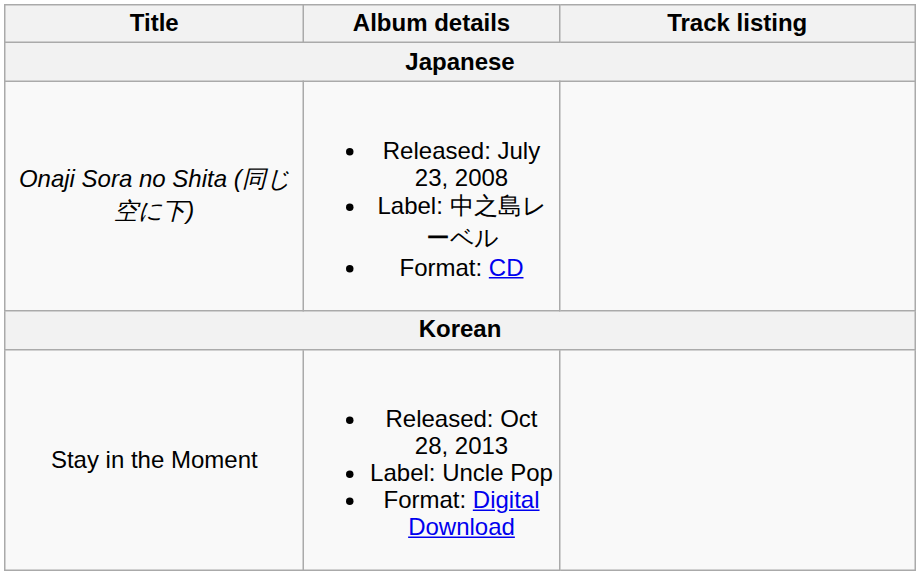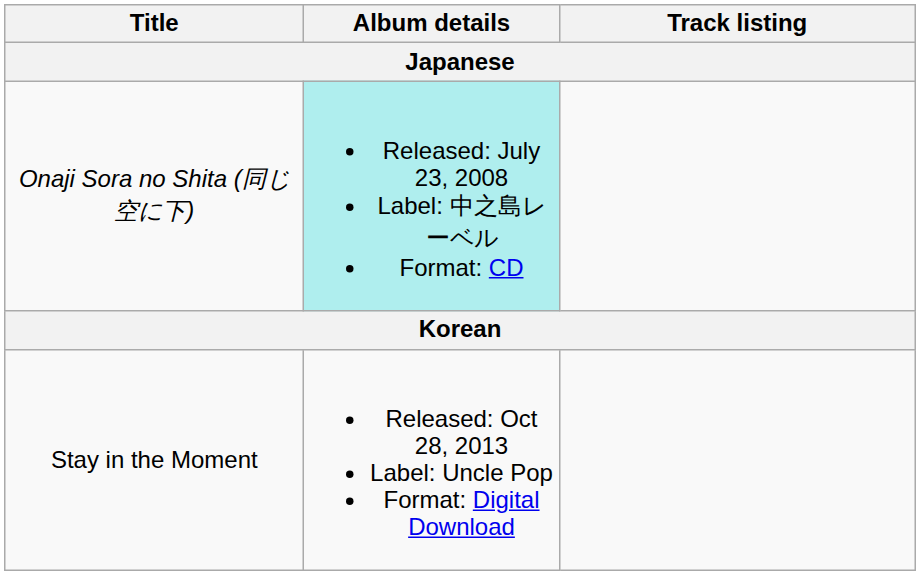(432, 209) no background -> (432, 209) paleturquoise background
